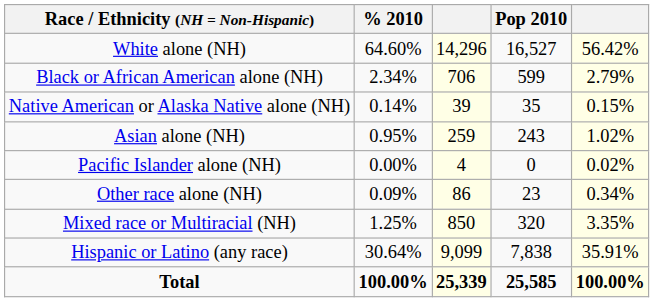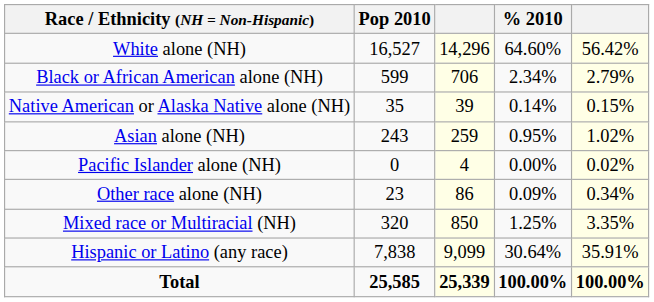columns swapped: (531, 19) <-> (393, 19)
